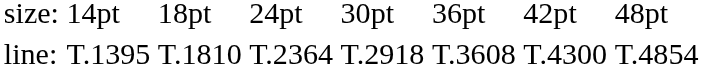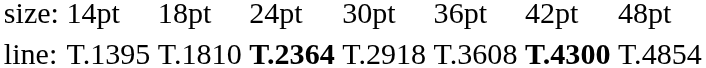(291, 54) normal -> (292, 54) bold
(565, 54) normal -> (568, 54) bold
